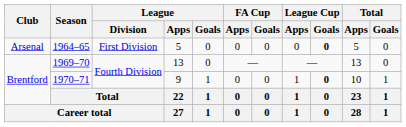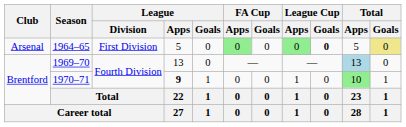(237, 46) no background -> (237, 46) lightgreen background
(297, 46) no background -> (297, 46) lightgreen background
(386, 46) no background -> (386, 46) khaki background
(356, 63) no background -> (356, 63) lightblue background
(178, 79) normal -> (178, 79) bold
(326, 79) bold -> (326, 79) normal
(356, 79) no background -> (356, 79) lightgreen background
